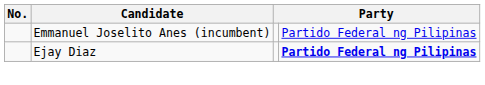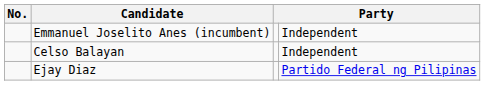(379, 33) Partido Federal ng Pilipinas -> (320, 33) Independent
+ row: (79, 52)
(379, 52) bold -> (379, 70) normal
